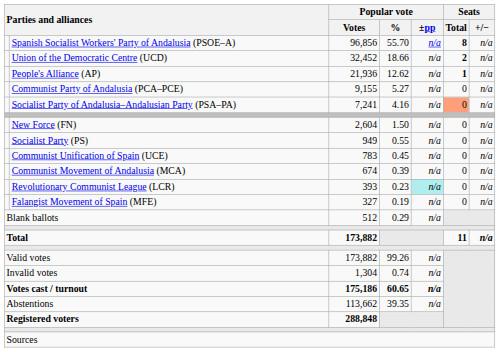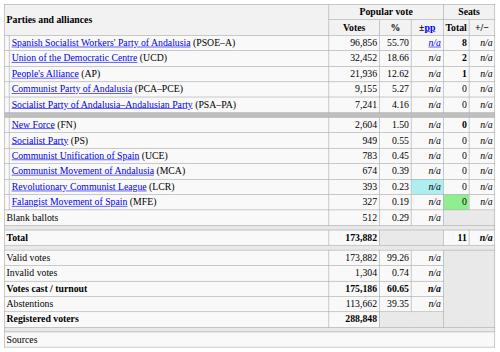(464, 105) lightsalmon background -> (464, 105) no background
(464, 125) normal -> (464, 125) bold
(464, 202) no background -> (464, 202) lightgreen background
